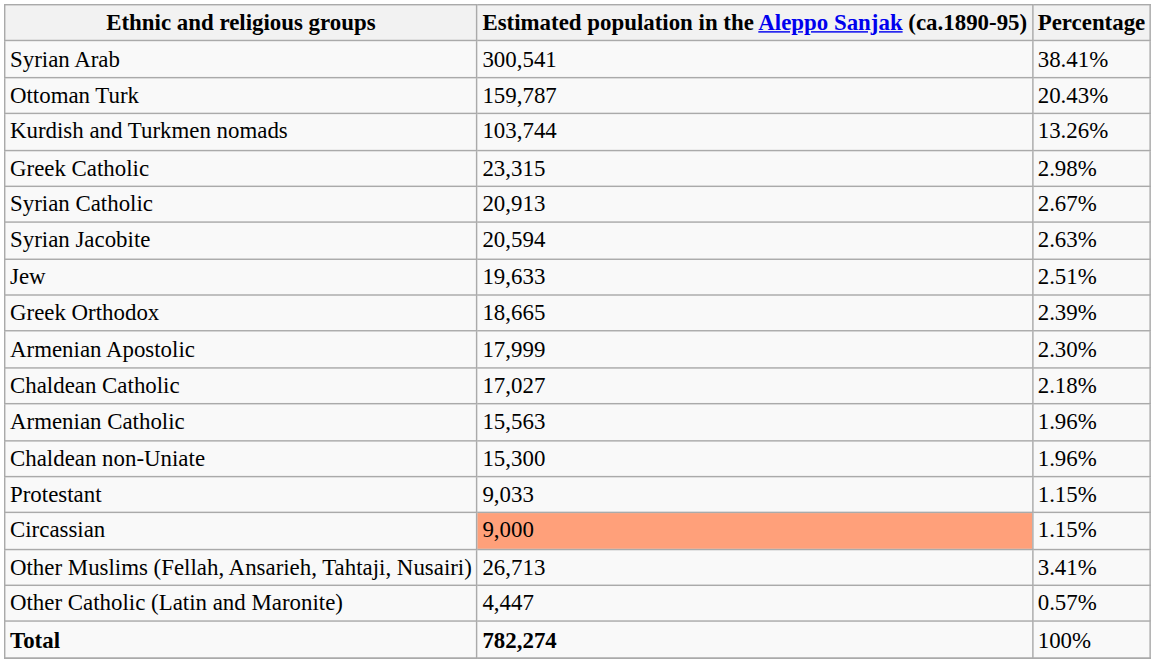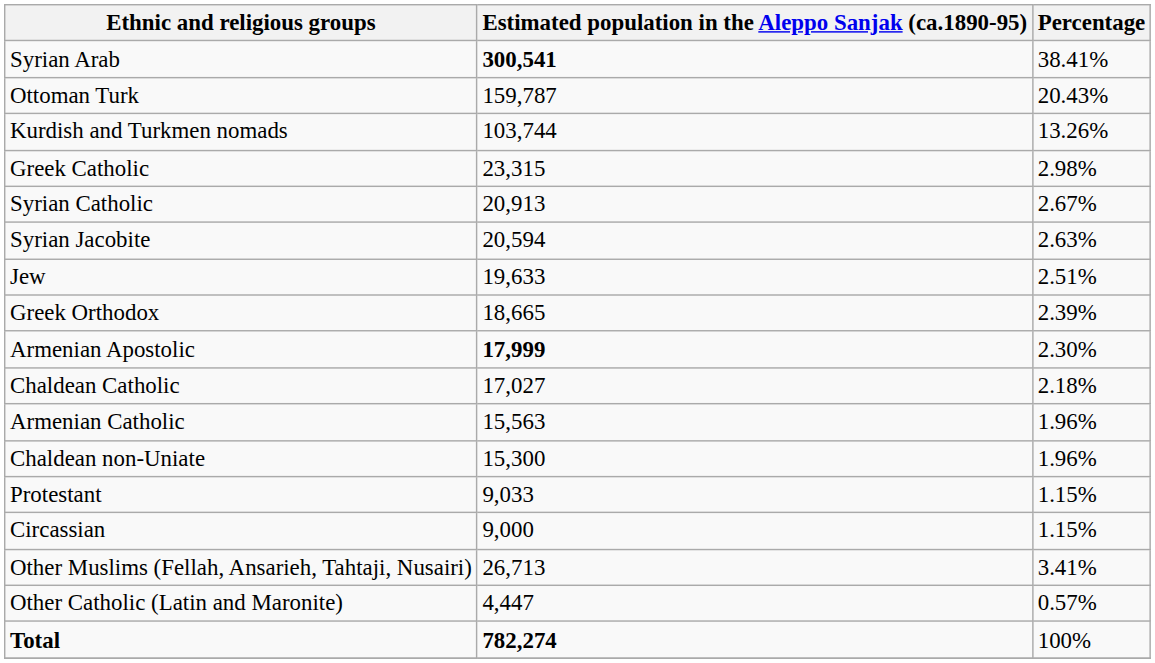(520, 58) normal -> (520, 58) bold
(514, 349) normal -> (514, 349) bold
(508, 530) lightsalmon background -> (508, 530) no background
